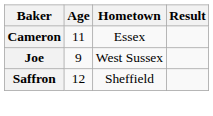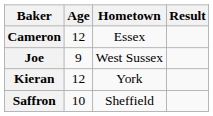(78, 36) 11 -> (78, 36) 12
+ row: (34, 79)
(78, 79) 12 -> (78, 100) 10
